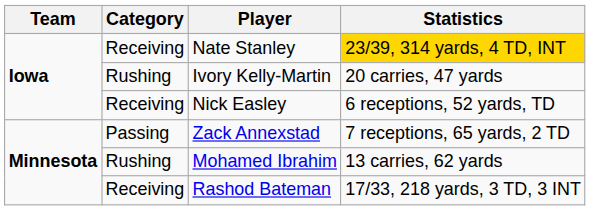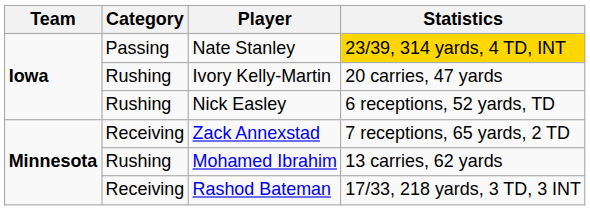(145, 48) Receiving -> (137, 48) Passing
(145, 104) Receiving -> (138, 104) Rushing
(137, 133) Passing -> (145, 133) Receiving
